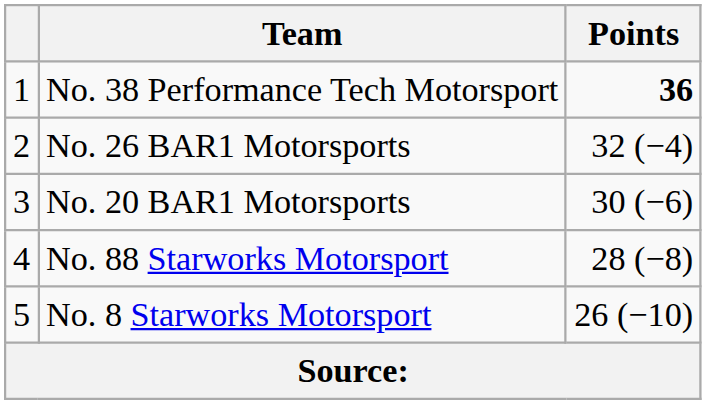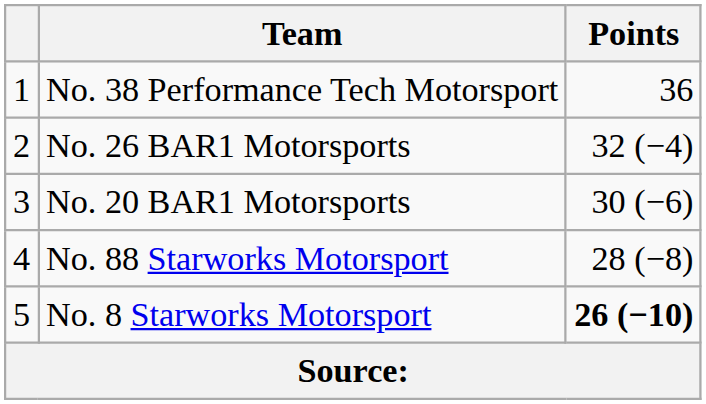(676, 89) bold -> (676, 89) normal
(634, 314) normal -> (634, 314) bold
